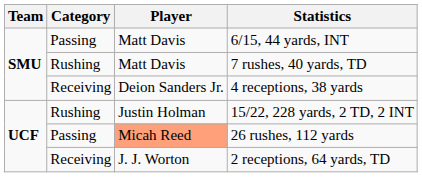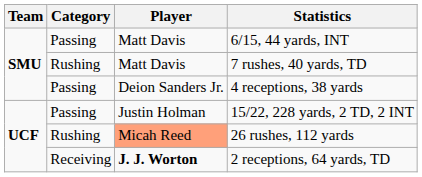(81, 88) Receiving -> (73, 88) Passing
(75, 111) Rushing -> (73, 111) Passing
(73, 135) Passing -> (75, 135) Rushing
(154, 159) normal -> (158, 159) bold
